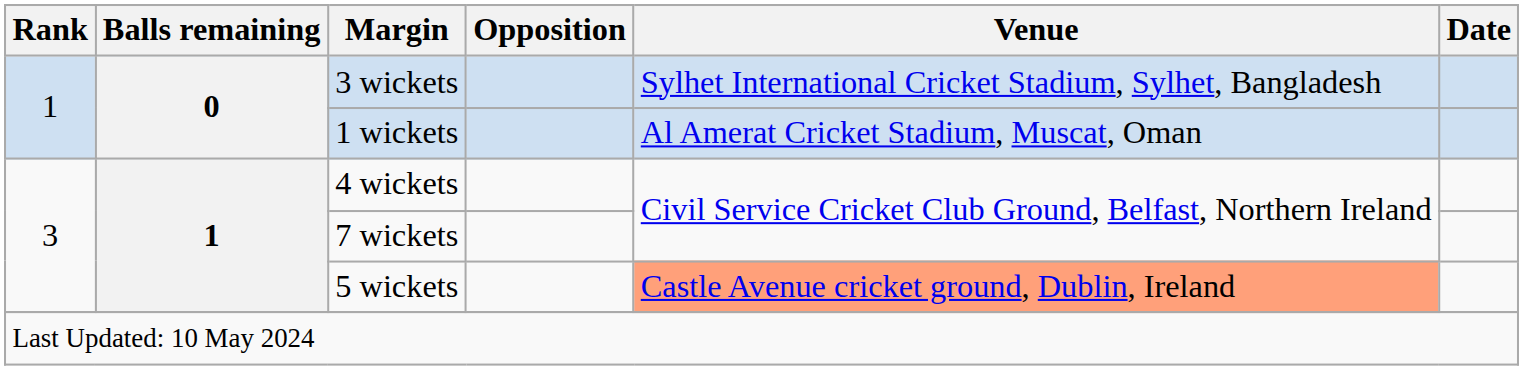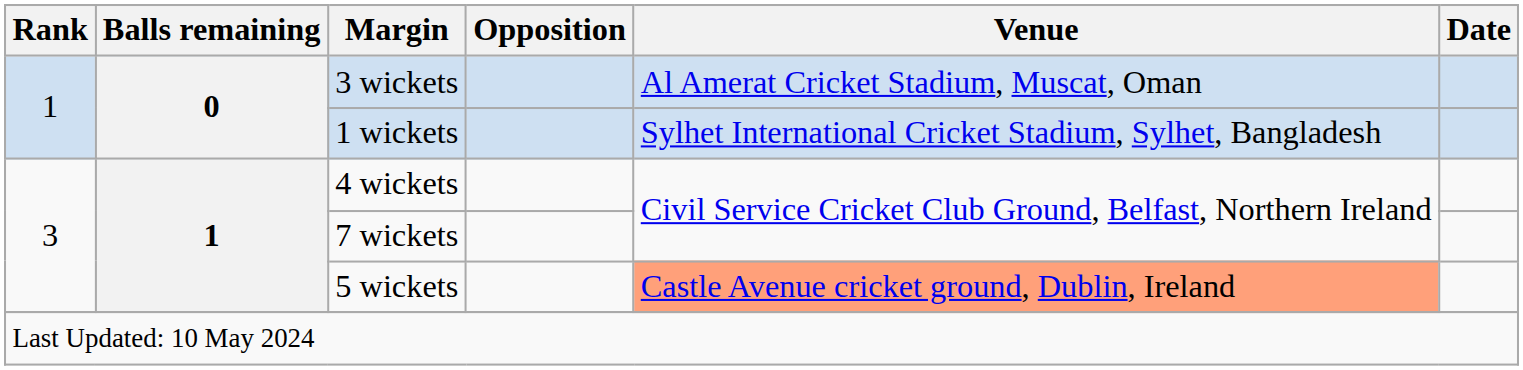(1011, 81) Sylhet International Cricket Stadium, Sylhet, Bangladesh -> (921, 81) Al Amerat Cricket Stadium, Muscat, Oman
(921, 132) Al Amerat Cricket Stadium, Muscat, Oman -> (1011, 132) Sylhet International Cricket Stadium, Sylhet, Bangladesh
